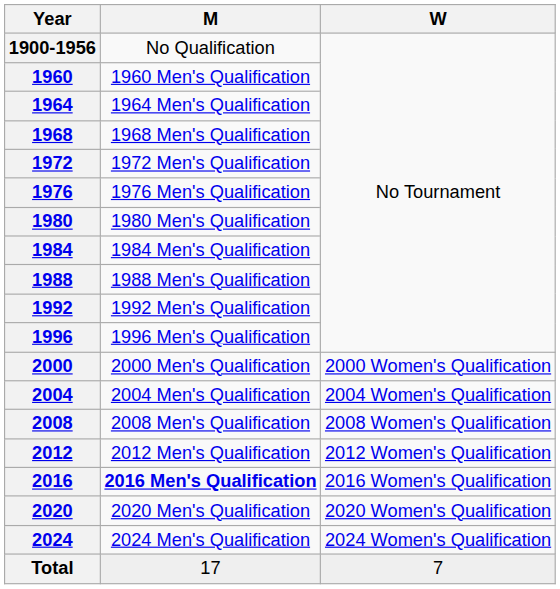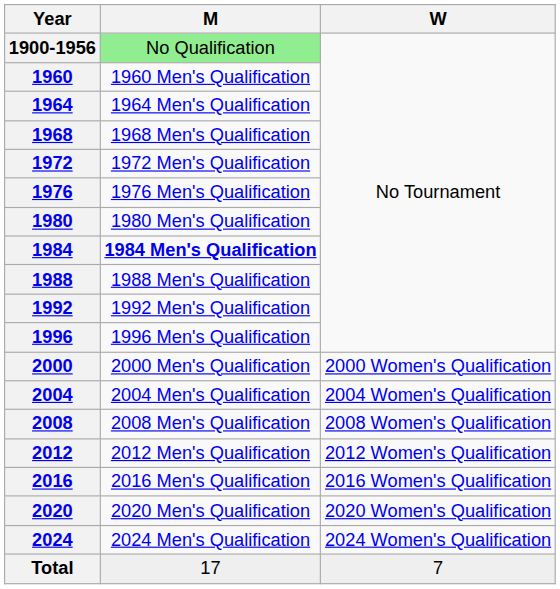(210, 47) no background -> (210, 47) lightgreen background
(210, 250) normal -> (210, 250) bold
(210, 481) bold -> (210, 481) normal
